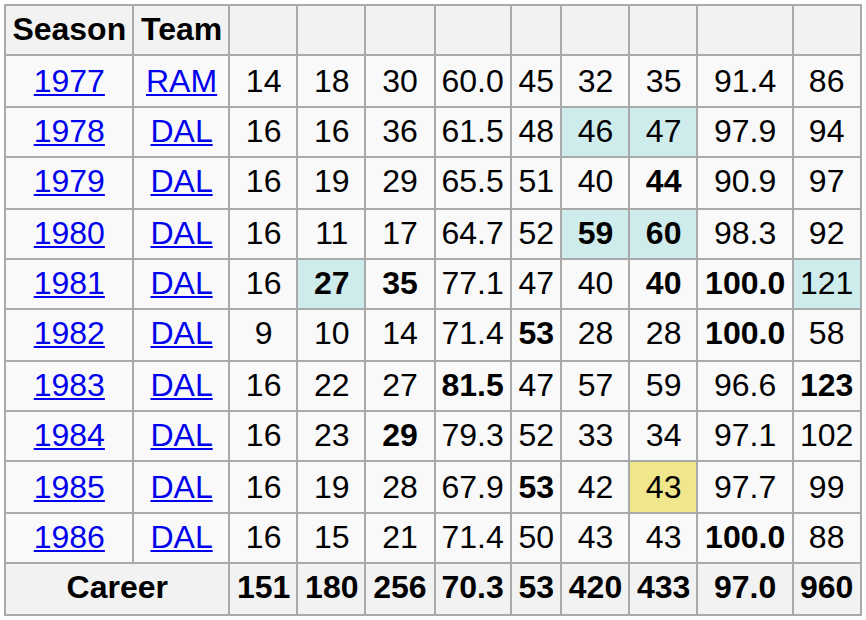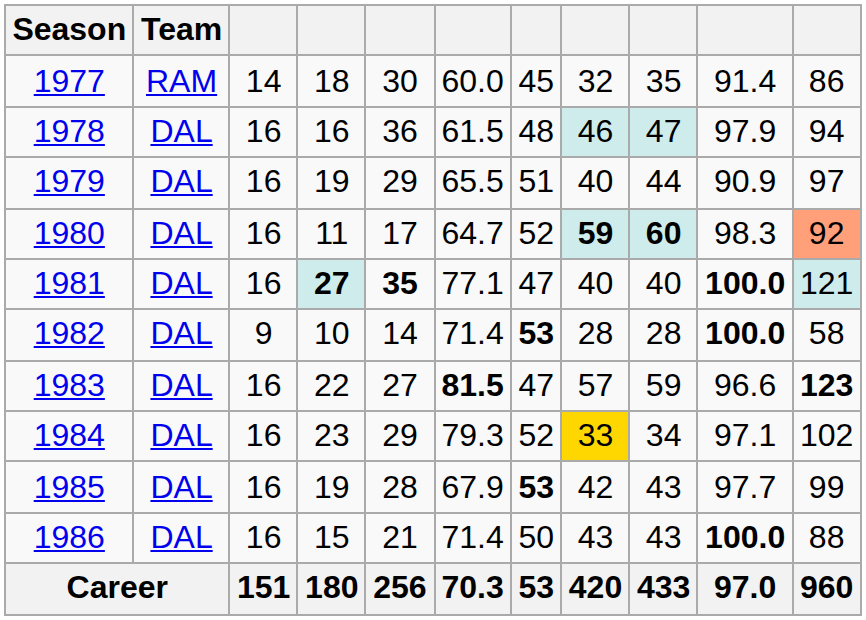(664, 182) bold -> (664, 182) normal
(827, 232) no background -> (827, 232) lightsalmon background
(664, 283) bold -> (664, 283) normal
(400, 435) bold -> (400, 435) normal
(595, 435) no background -> (595, 435) gold background
(664, 486) khaki background -> (664, 486) no background
